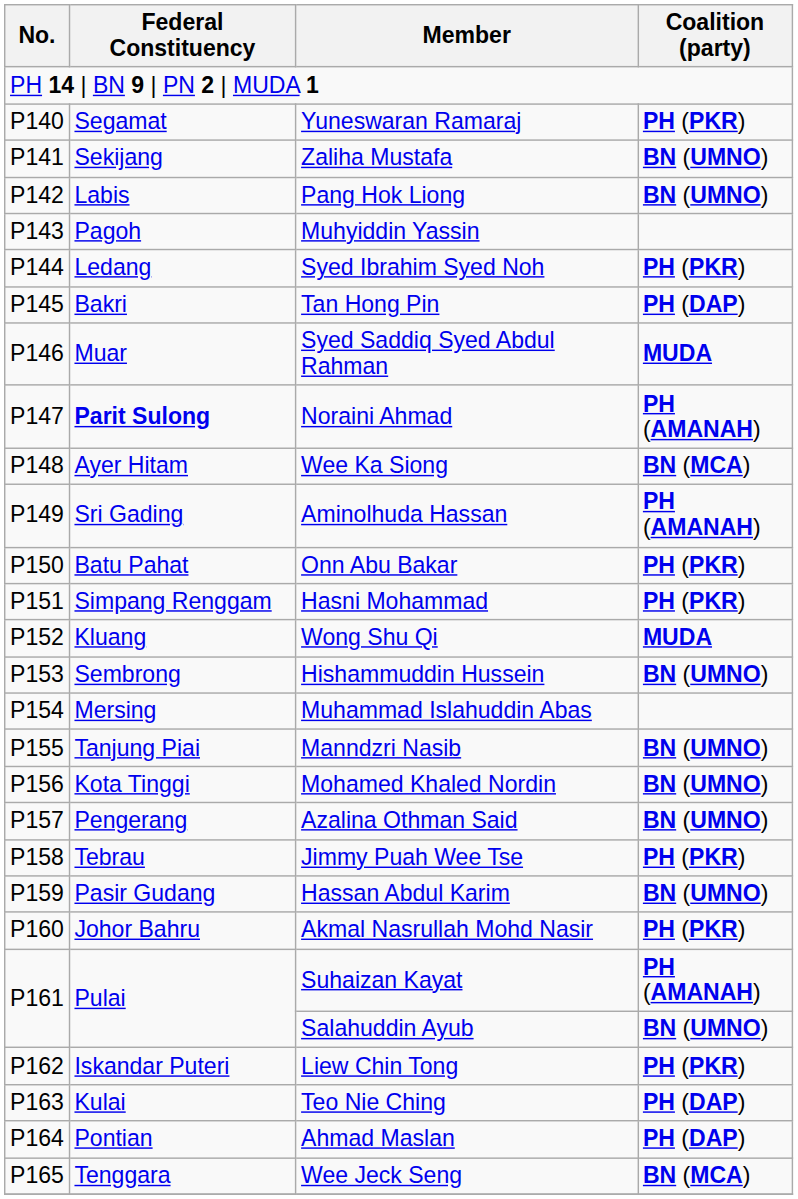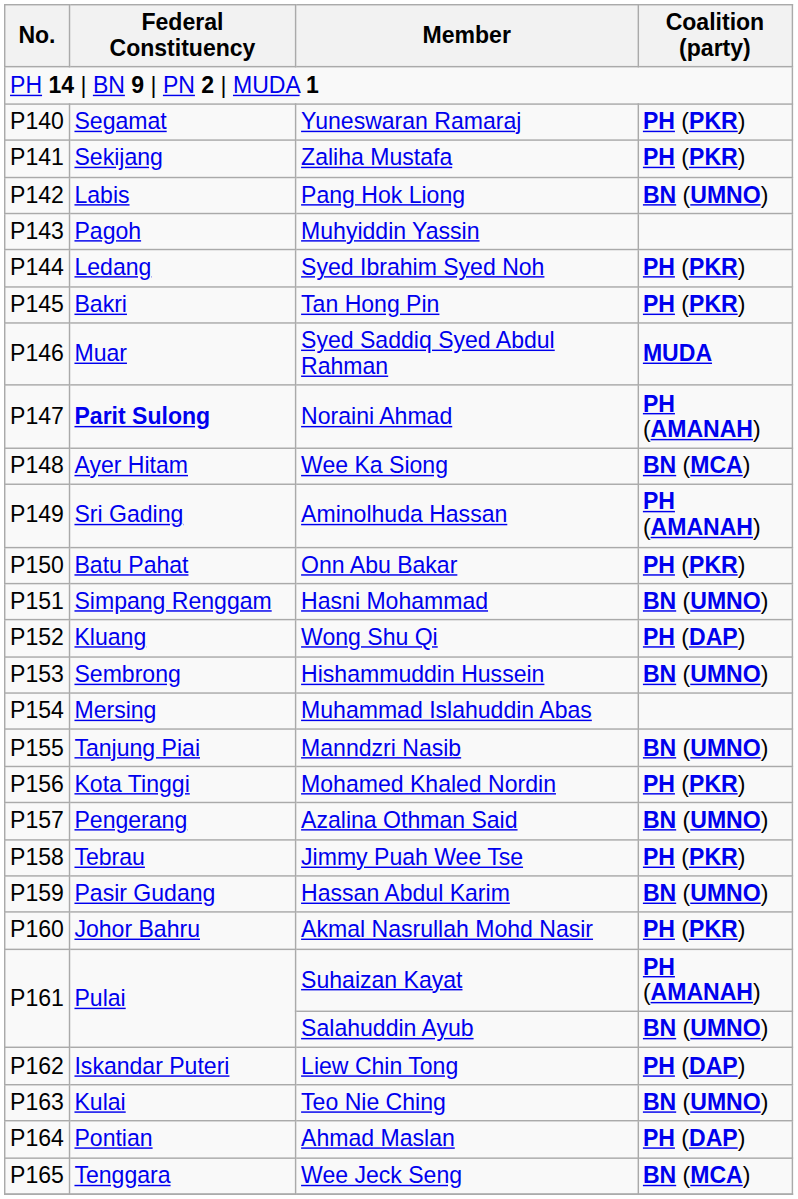(706, 158) BN (UMNO) -> (694, 158) PH (PKR)
(694, 304) PH (DAP) -> (694, 304) PH (PKR)
(694, 601) PH (PKR) -> (706, 601) BN (UMNO)
(677, 638) MUDA -> (694, 638) PH (DAP)
(706, 784) BN (UMNO) -> (694, 784) PH (PKR)
(694, 1065) PH (PKR) -> (694, 1065) PH (DAP)
(694, 1102) PH (DAP) -> (706, 1102) BN (UMNO)
